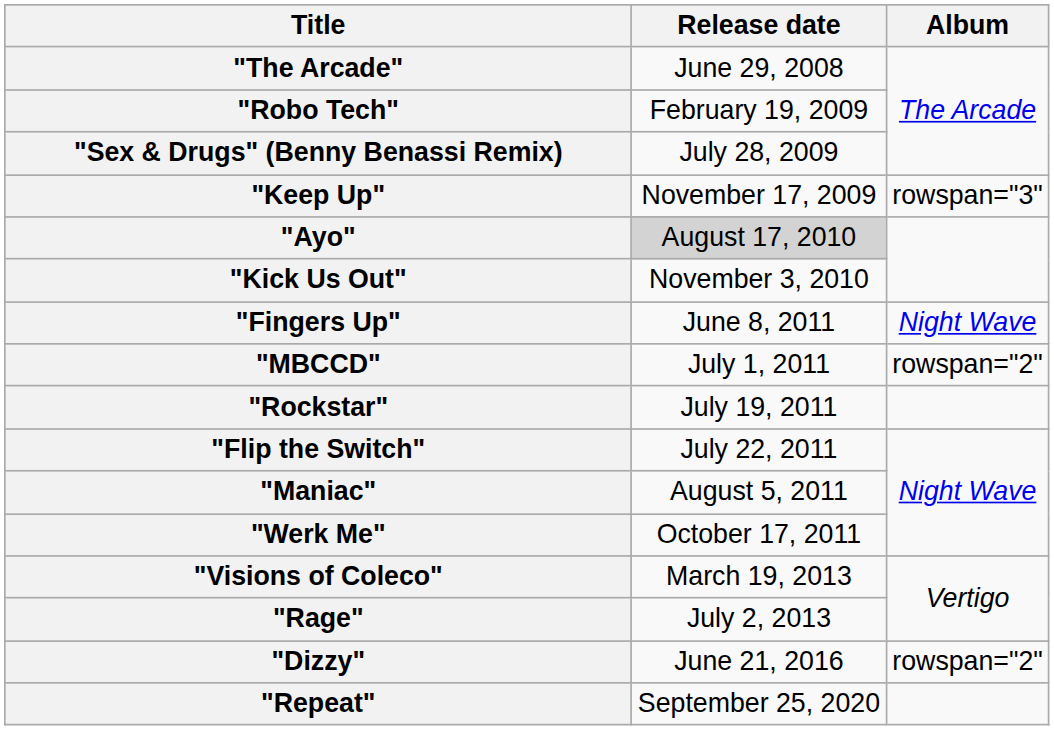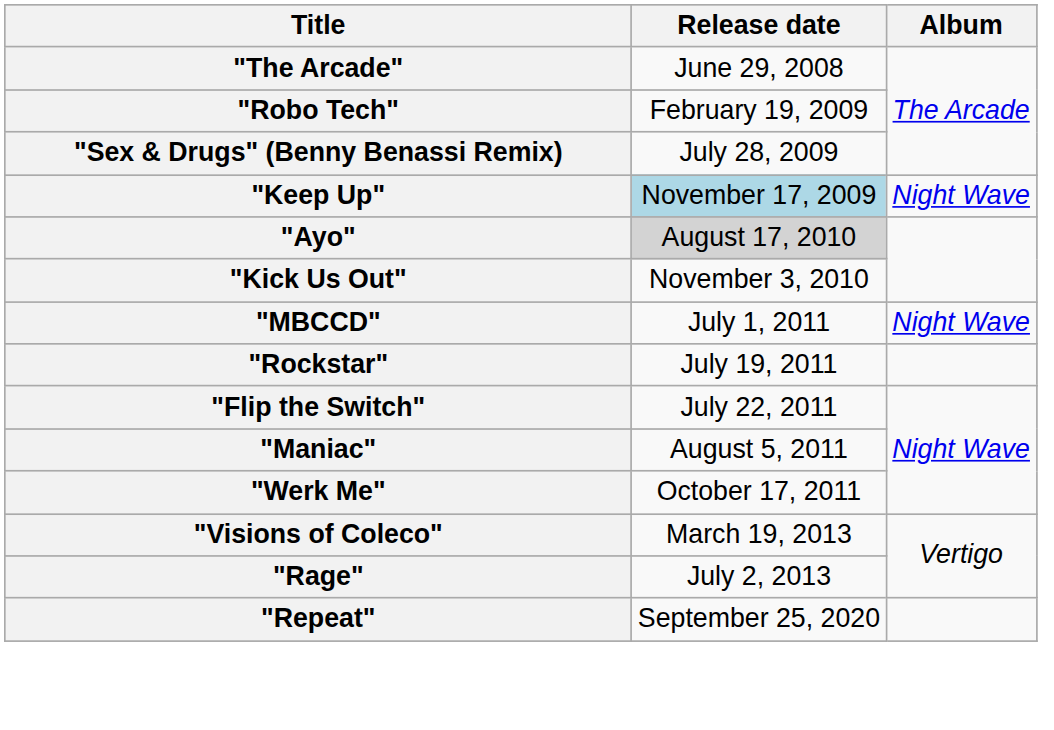(759, 195) no background -> (759, 195) lightblue background
(968, 195) rowspan="3" -> (961, 195) Night Wave
- row: (318, 322)
(968, 364) rowspan="2" -> (961, 322) Night Wave
- row: (318, 661)
